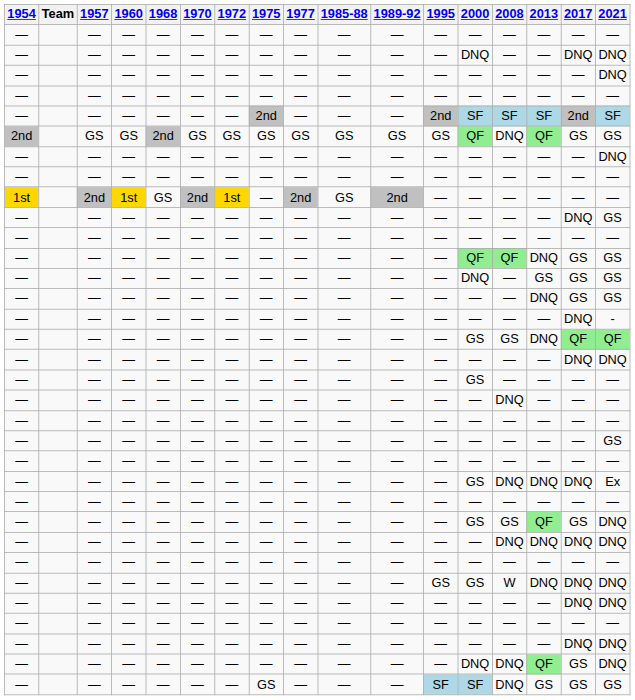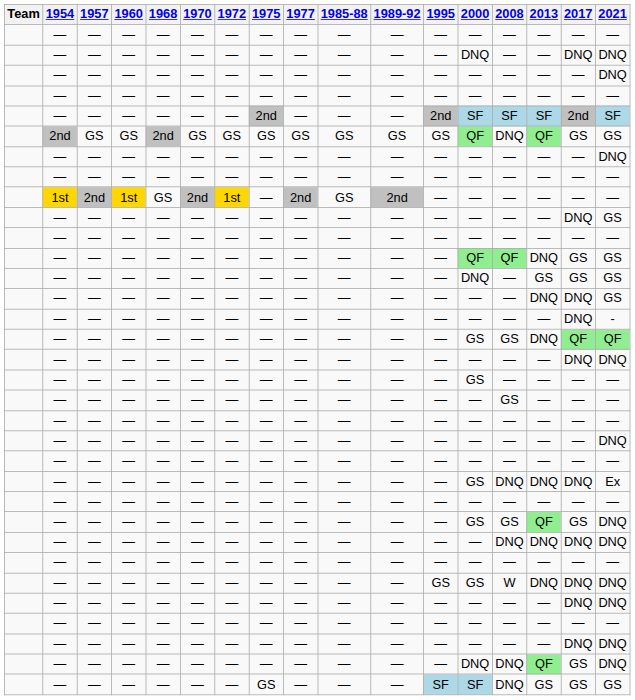columns swapped: (58, 14) <-> (22, 14)
(578, 298) GS -> (578, 298) DNQ
(509, 400) DNQ -> (509, 400) GS
(613, 440) GS -> (613, 440) DNQ
